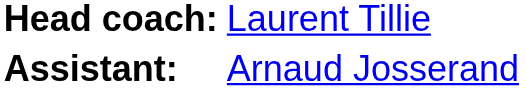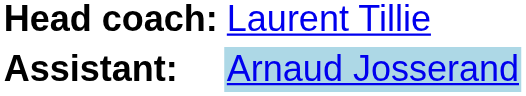(373, 68) no background -> (373, 68) lightblue background
